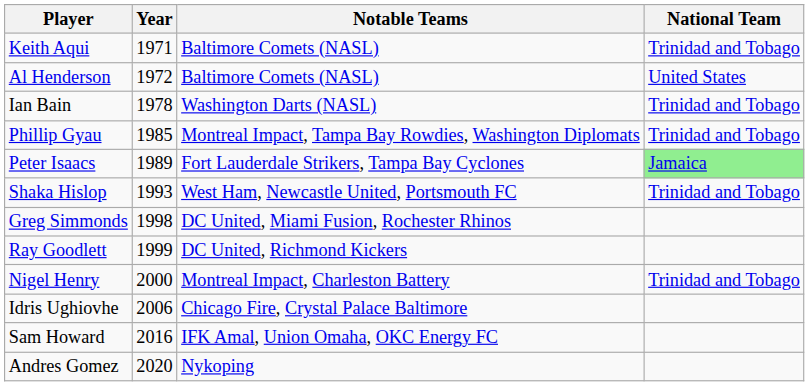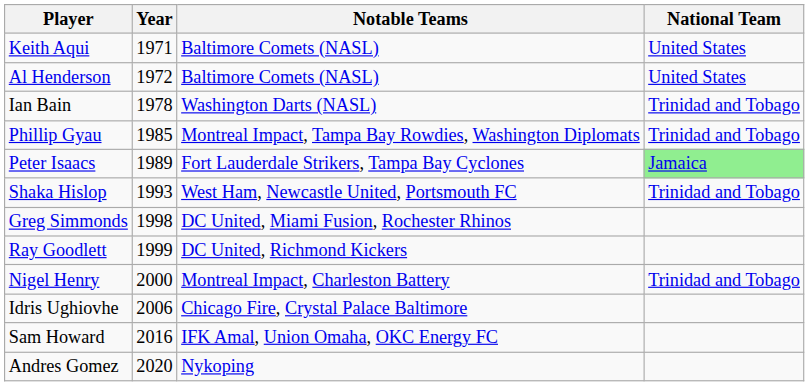(724, 47) Trinidad and Tobago -> (697, 47) United States
